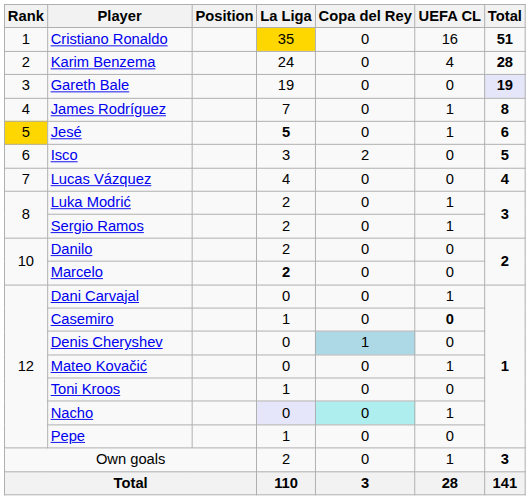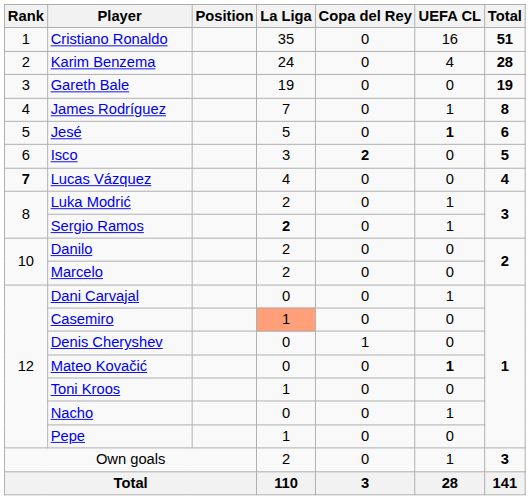(286, 39) gold background -> (286, 39) no background
(505, 86) lavender background -> (505, 86) no background
(26, 132) gold background -> (26, 132) no background
(286, 132) bold -> (286, 132) normal
(450, 132) normal -> (450, 132) bold
(365, 156) normal -> (365, 156) bold
(26, 179) normal -> (26, 179) bold
(286, 226) normal -> (286, 226) bold
(286, 272) bold -> (286, 272) normal
(286, 319) no background -> (286, 319) lightsalmon background
(450, 319) bold -> (450, 319) normal
(365, 343) lightblue background -> (365, 343) no background
(450, 366) normal -> (450, 366) bold
(286, 413) lavender background -> (286, 413) no background
(365, 413) paleturquoise background -> (365, 413) no background
